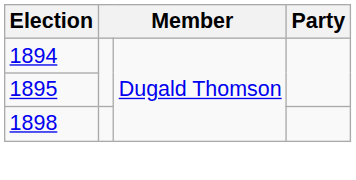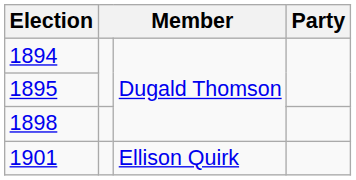+ row: (33, 157)
